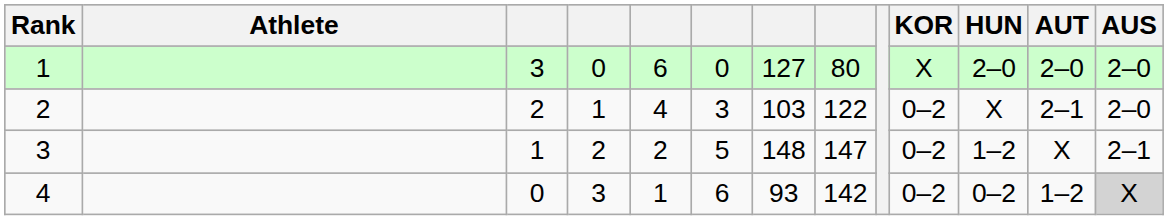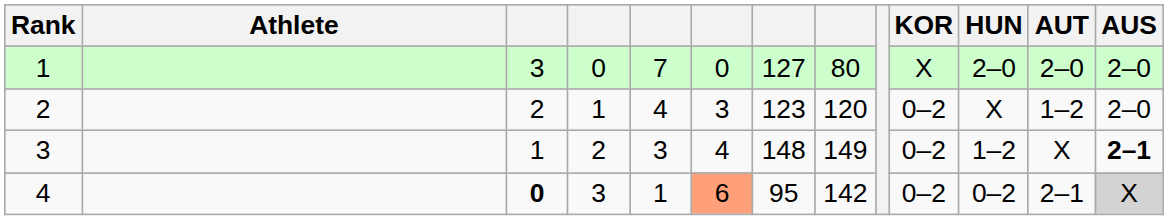(660, 67) 6 -> (660, 67) 7
(784, 109) 103 -> (784, 109) 123
(845, 109) 122 -> (845, 109) 120
(1062, 109) 2–1 -> (1062, 109) 1–2
(660, 151) 2 -> (660, 151) 3
(722, 151) 5 -> (722, 151) 4
(845, 151) 147 -> (845, 151) 149
(1129, 151) normal -> (1129, 151) bold
(537, 192) normal -> (537, 192) bold
(722, 192) no background -> (722, 192) lightsalmon background
(784, 192) 93 -> (784, 192) 95
(1062, 192) 1–2 -> (1062, 192) 2–1
